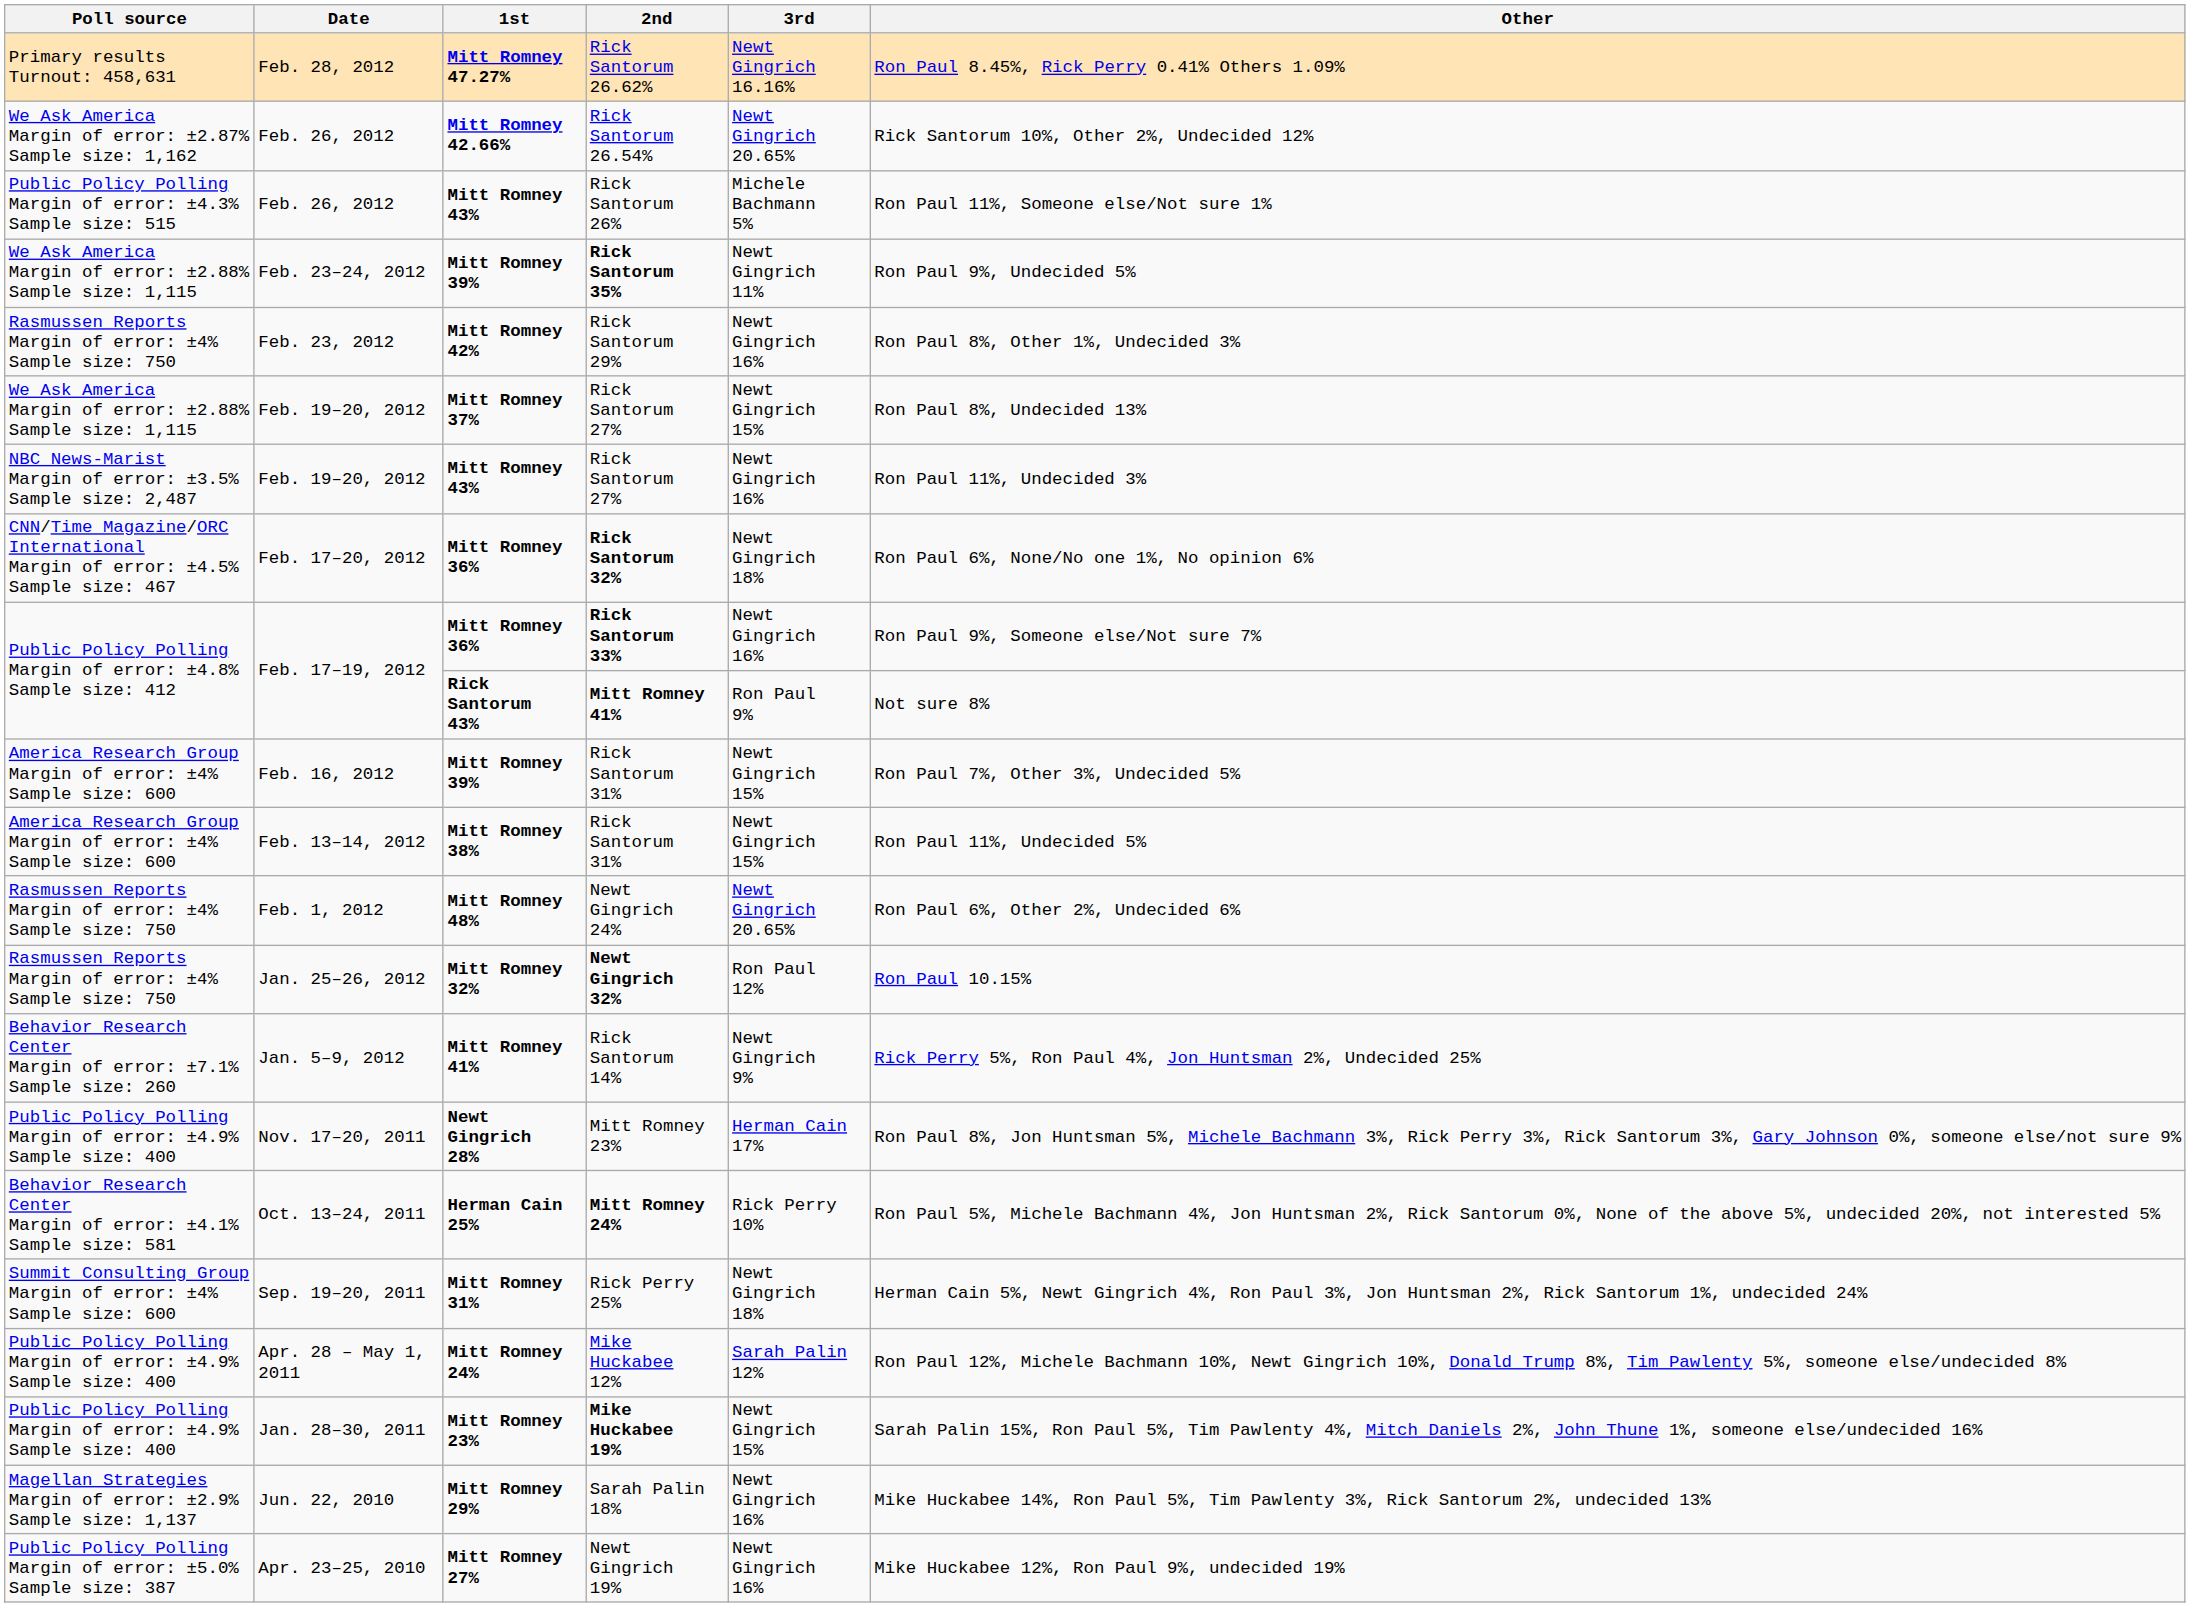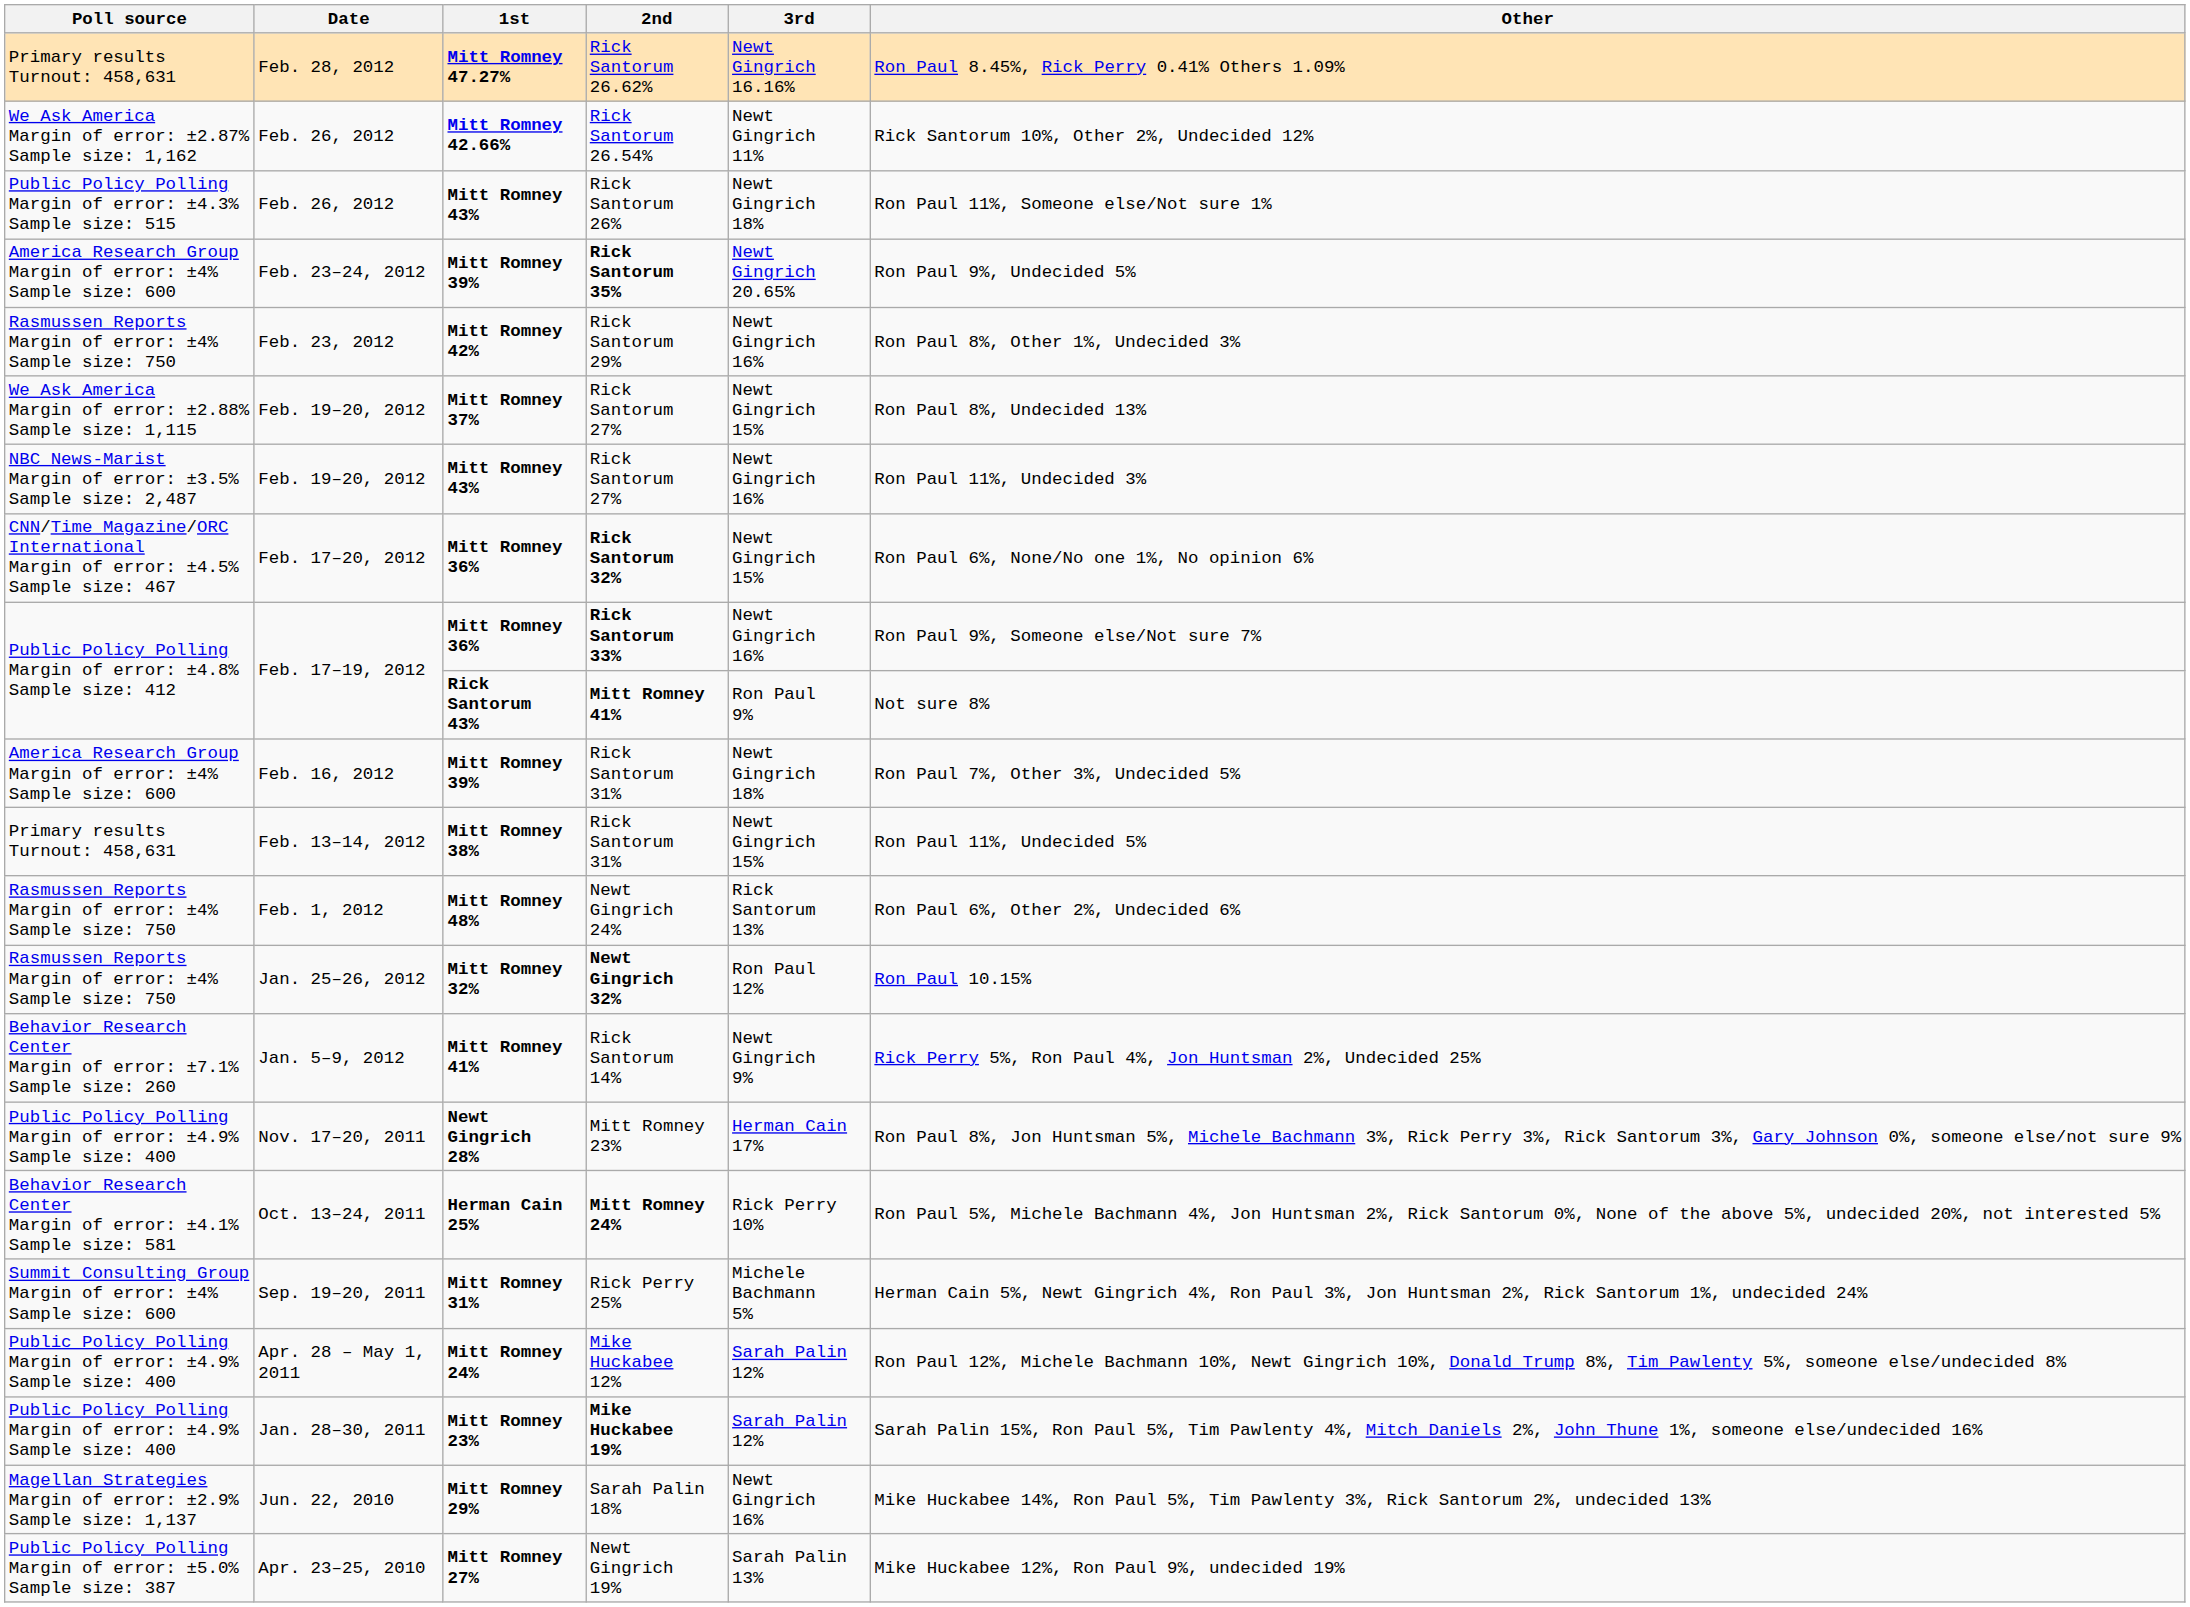(774, 136) Newt Gingrich 20.65% -> (774, 136) Newt Gingrich 11%
(774, 205) Michele Bachmann 5% -> (774, 205) Newt Gingrich 18%
(129, 273) We Ask America Margin of error: ±2.88% Sample size: 1,115 -> (124, 273) America Research Group Margin of error: ±4% Sample size: 600
(774, 273) Newt Gingrich 11% -> (774, 273) Newt Gingrich 20.65%
(774, 558) Newt Gingrich 18% -> (774, 558) Newt Gingrich 15%
(774, 773) Newt Gingrich 15% -> (774, 773) Newt Gingrich 18%
(124, 842) America Research Group Margin of error: ±4% Sample size: 600 -> (92, 842) Primary results Turnout: 458,631
(774, 911) Newt Gingrich 20.65% -> (774, 911) Rick Santorum 13%
(774, 1294) Newt Gingrich 18% -> (774, 1294) Michele Bachmann 5%
(774, 1431) Newt Gingrich 15% -> (790, 1431) Sarah Palin 12%
(774, 1568) Newt Gingrich 16% -> (790, 1568) Sarah Palin 13%
